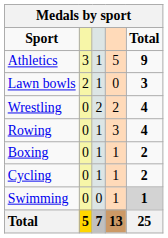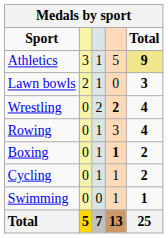(144, 61) no background -> (144, 61) khaki background
(116, 107) normal -> (116, 107) bold
(116, 153) normal -> (116, 153) bold
(144, 198) lightgrey background -> (144, 198) no background
